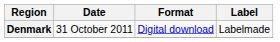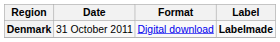(244, 29) normal -> (246, 29) bold
